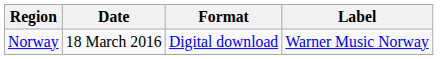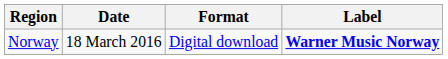(357, 41) normal -> (362, 41) bold
